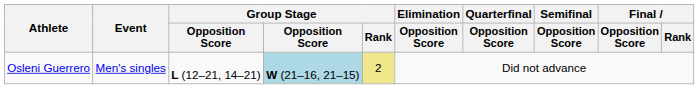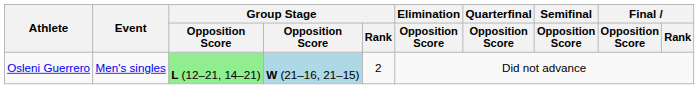(216, 75) no background -> (216, 75) lightgreen background
(378, 68) khaki background -> (378, 68) no background
